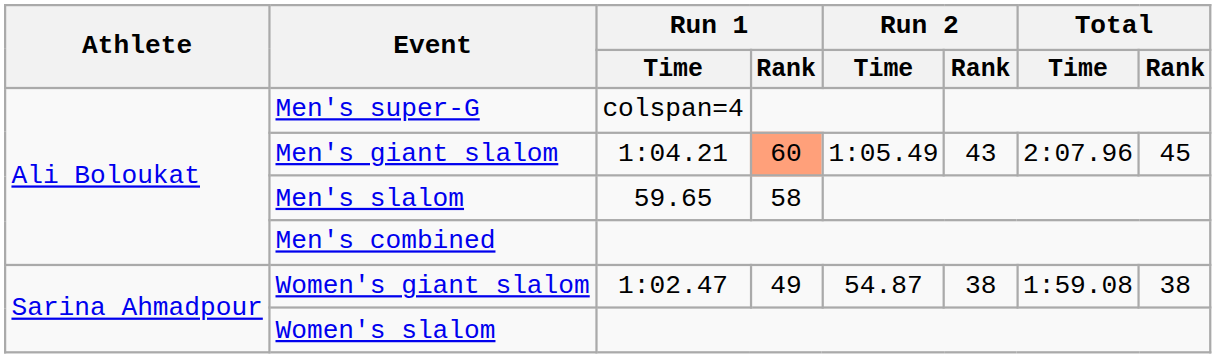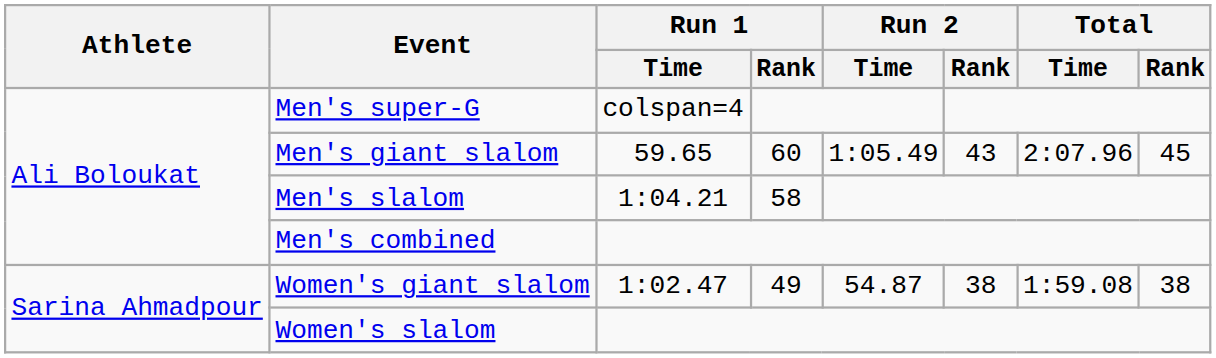(673, 154) 1:04.21 -> (673, 154) 59.65
(786, 154) lightsalmon background -> (786, 154) no background
(673, 198) 59.65 -> (673, 198) 1:04.21
